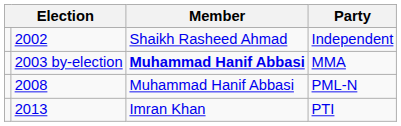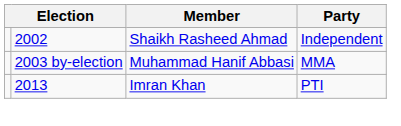(217, 62) bold -> (212, 62) normal
- row: (334, 86)
